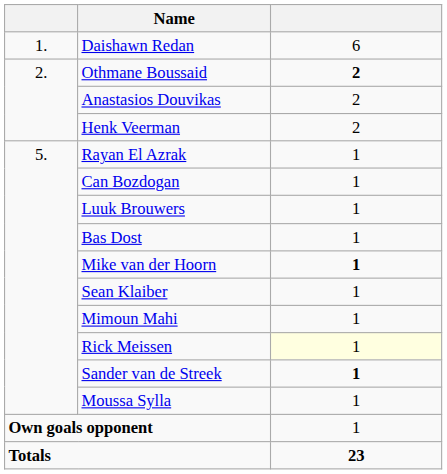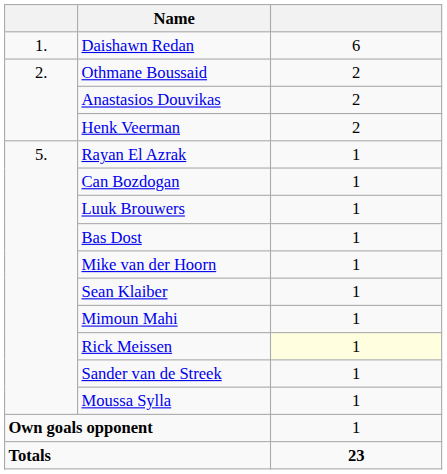(356, 72) bold -> (356, 72) normal
(356, 264) bold -> (356, 264) normal
(356, 373) bold -> (356, 373) normal
